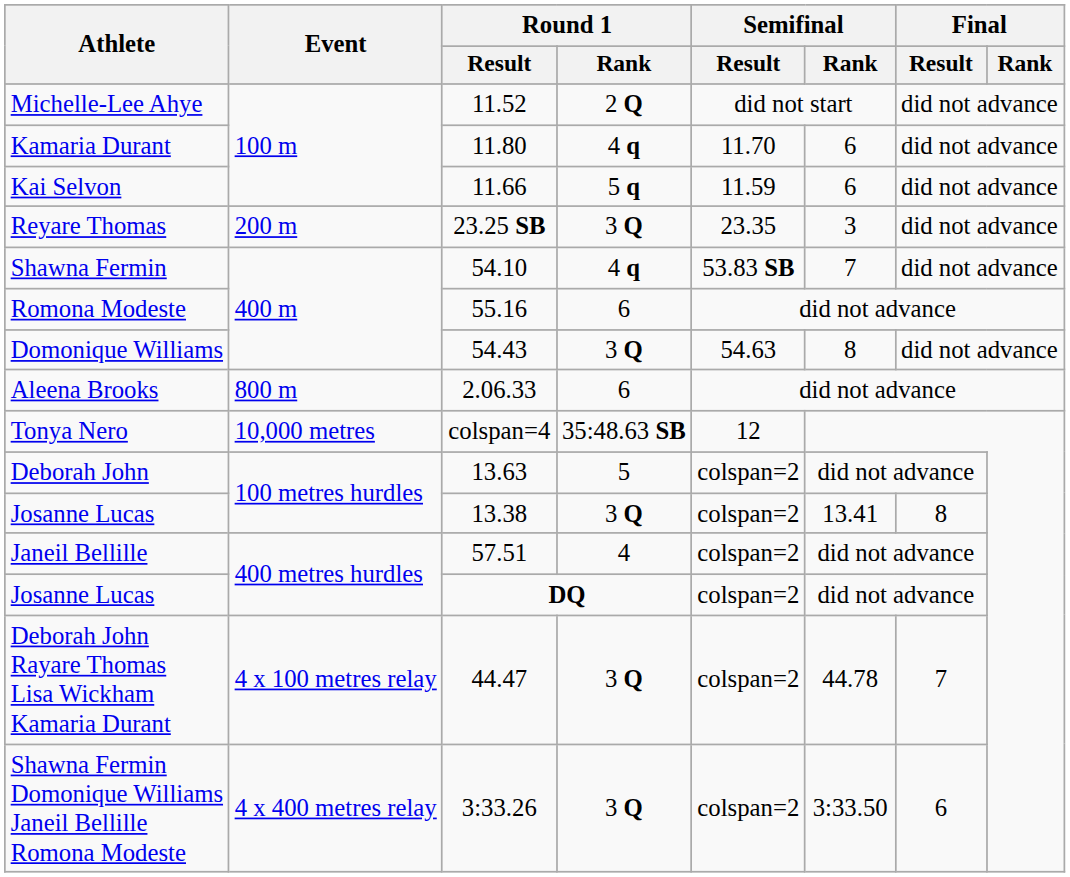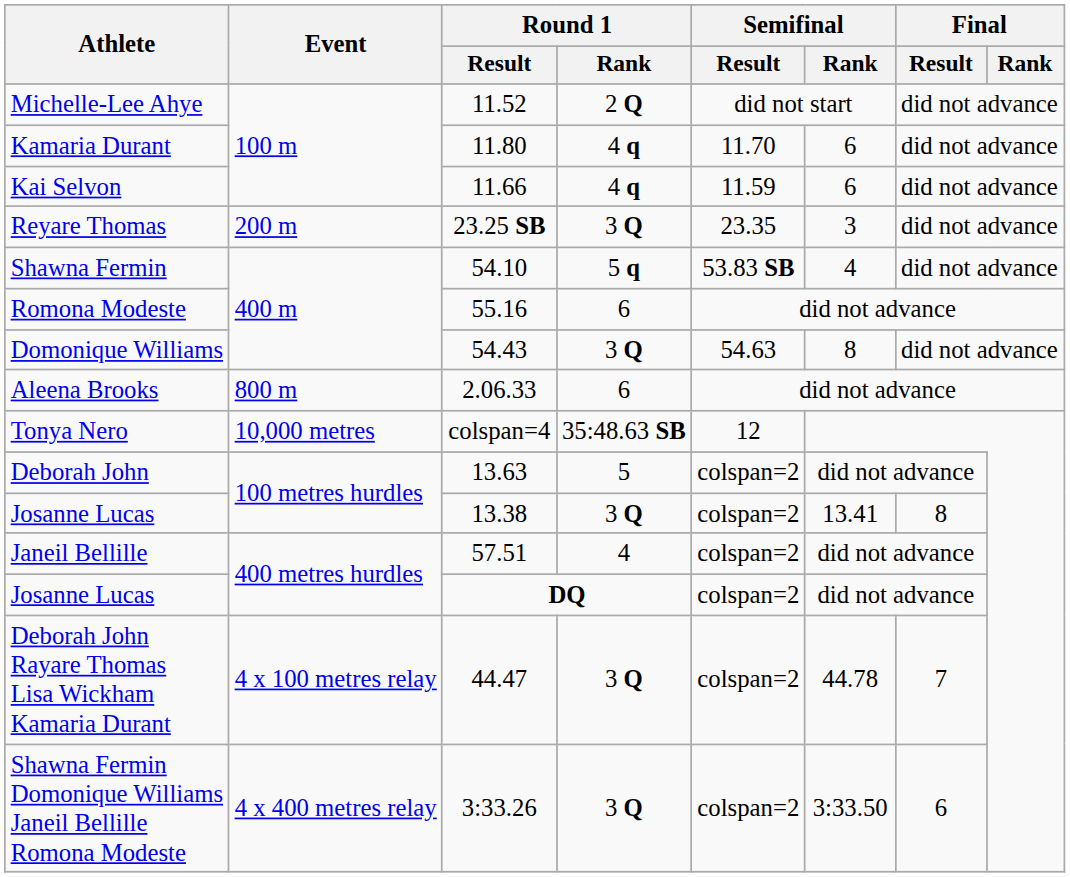(624, 186) 5 q -> (624, 186) 4 q
(624, 268) 4 q -> (624, 268) 5 q
(850, 268) 7 -> (850, 268) 4
